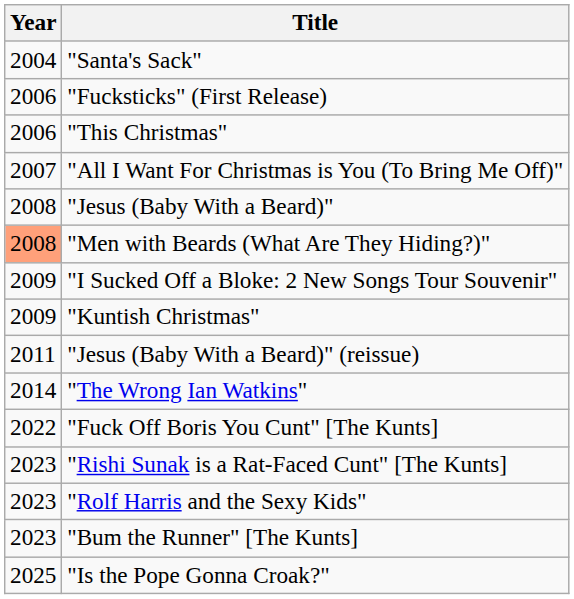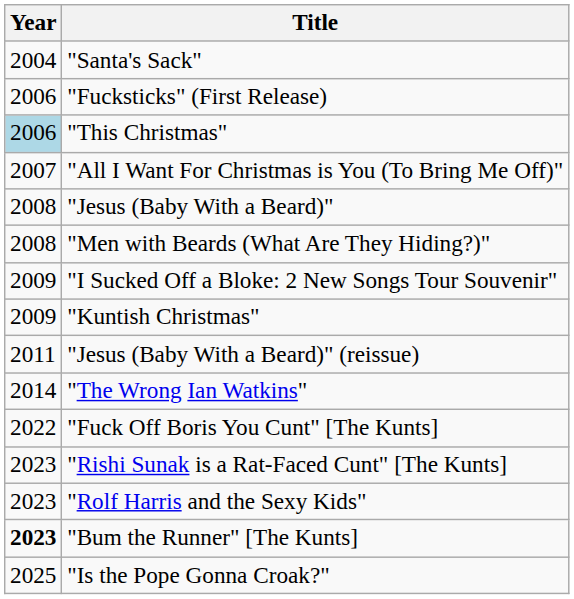(33, 133) no background -> (33, 133) lightblue background
(33, 243) lightsalmon background -> (33, 243) no background
(33, 538) normal -> (33, 538) bold
